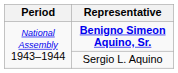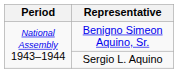(123, 36) bold -> (123, 36) normal
